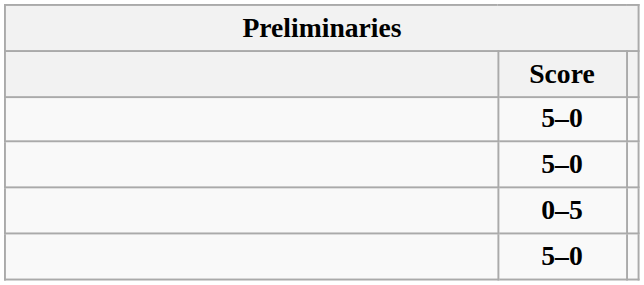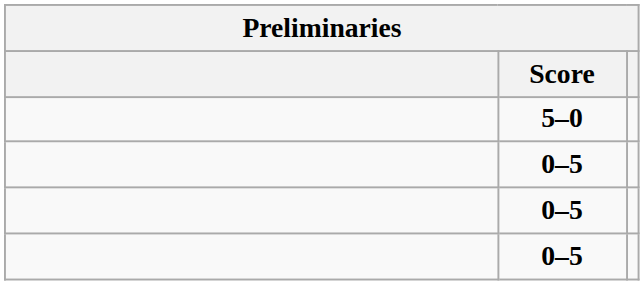(562, 164) 5–0 -> (562, 164) 0–5
(562, 255) 5–0 -> (562, 255) 0–5
